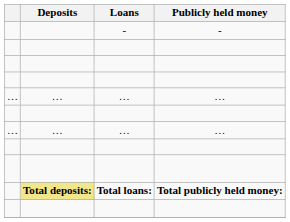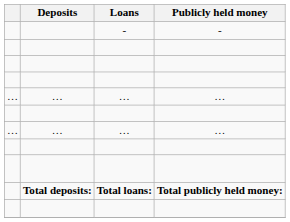(57, 191) khaki background -> (57, 191) no background
